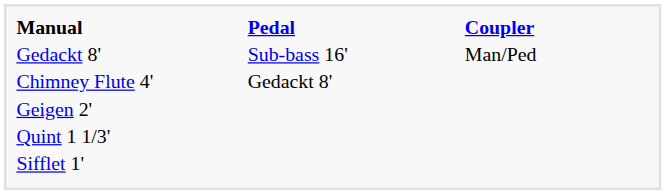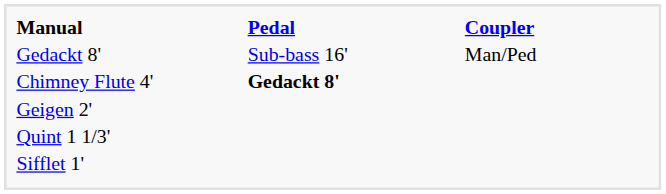(290, 82) normal -> (294, 82) bold
